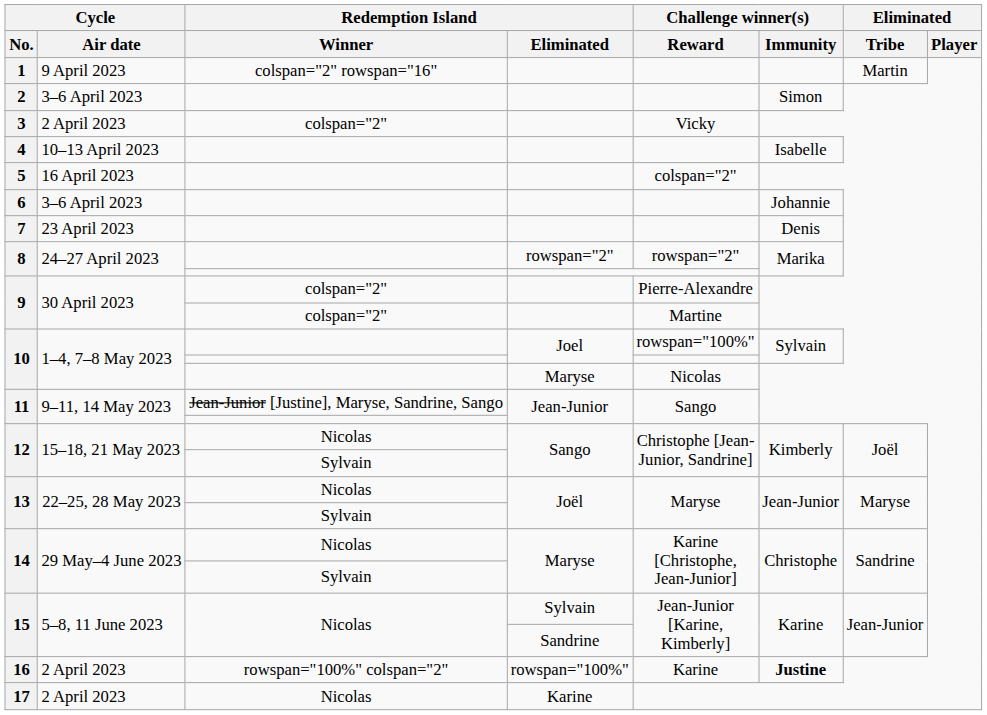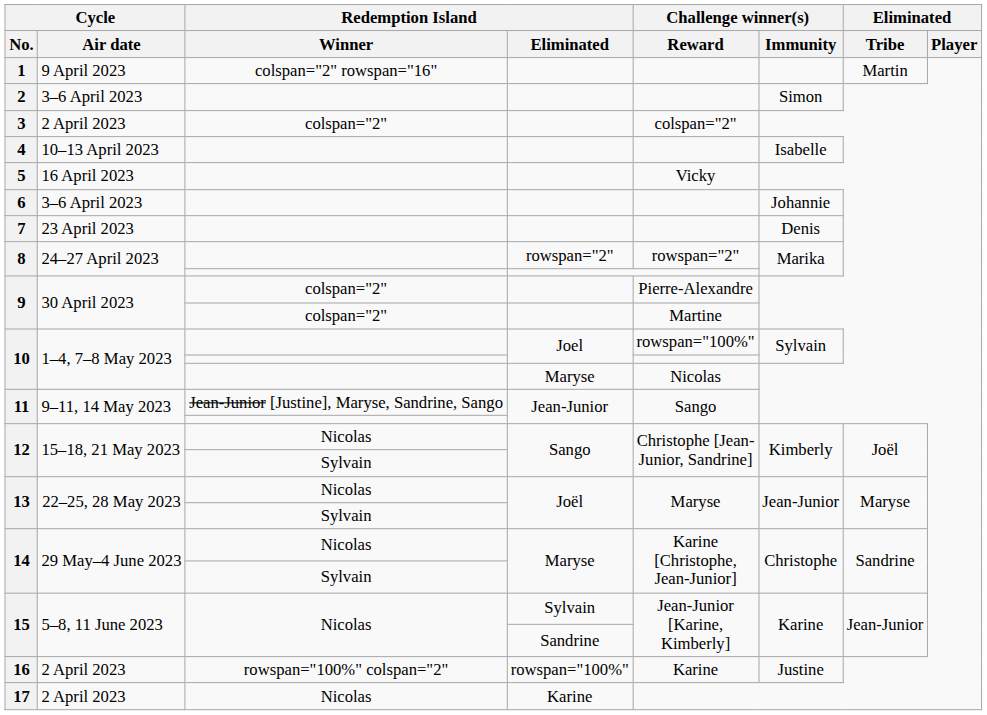(696, 123) Vicky -> (696, 123) colspan="2"
(696, 176) colspan="2" -> (696, 176) Vicky
(801, 669) bold -> (801, 669) normal
